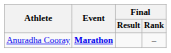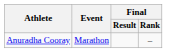(94, 40) bold -> (92, 40) normal
